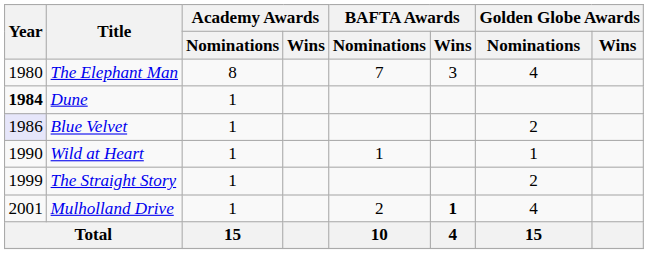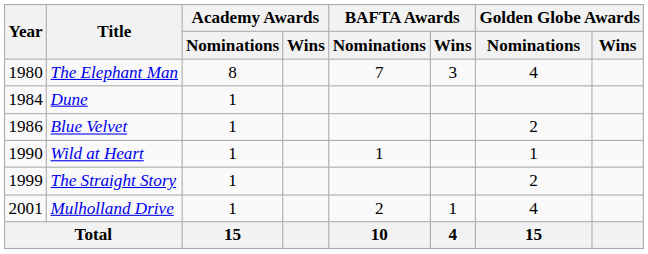(26, 99) bold -> (26, 99) normal
(26, 126) lavender background -> (26, 126) no background
(453, 208) bold -> (453, 208) normal
